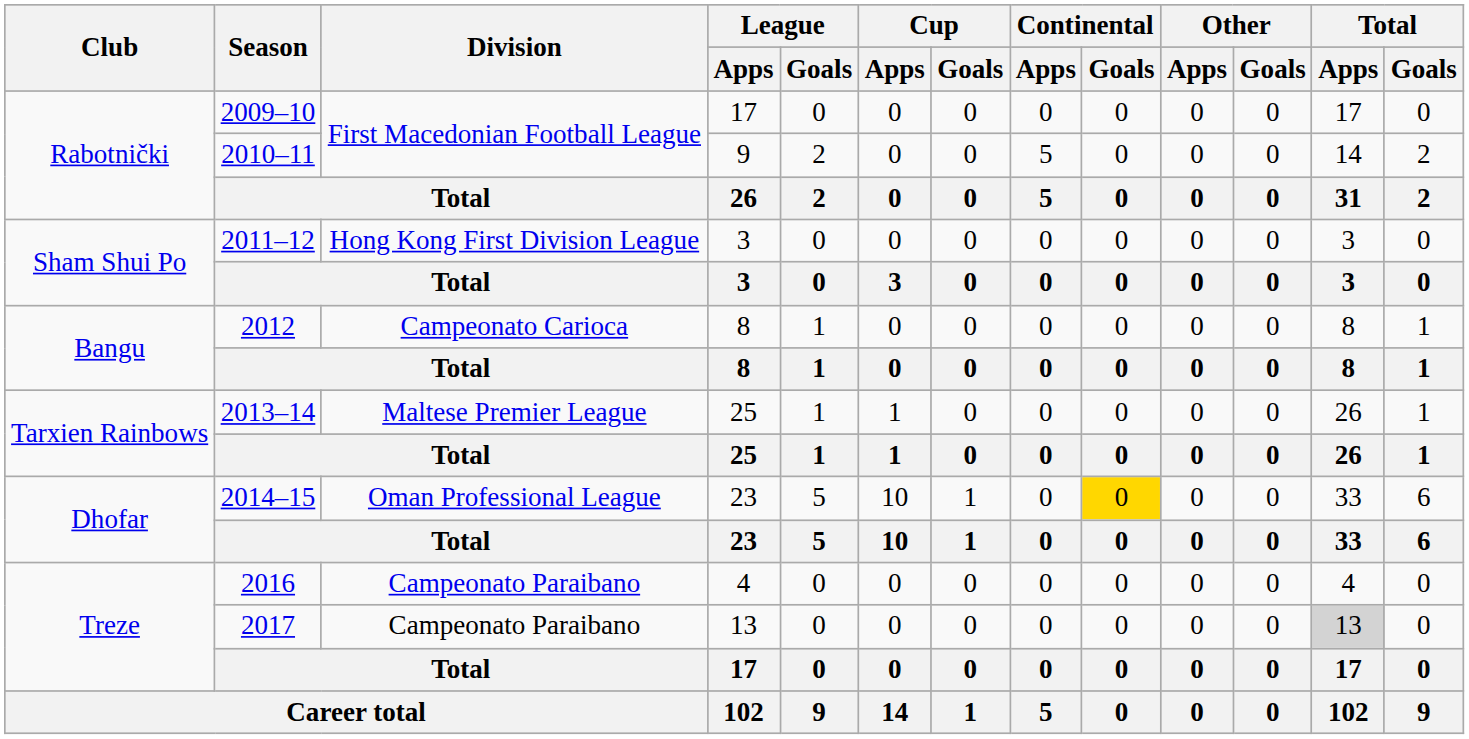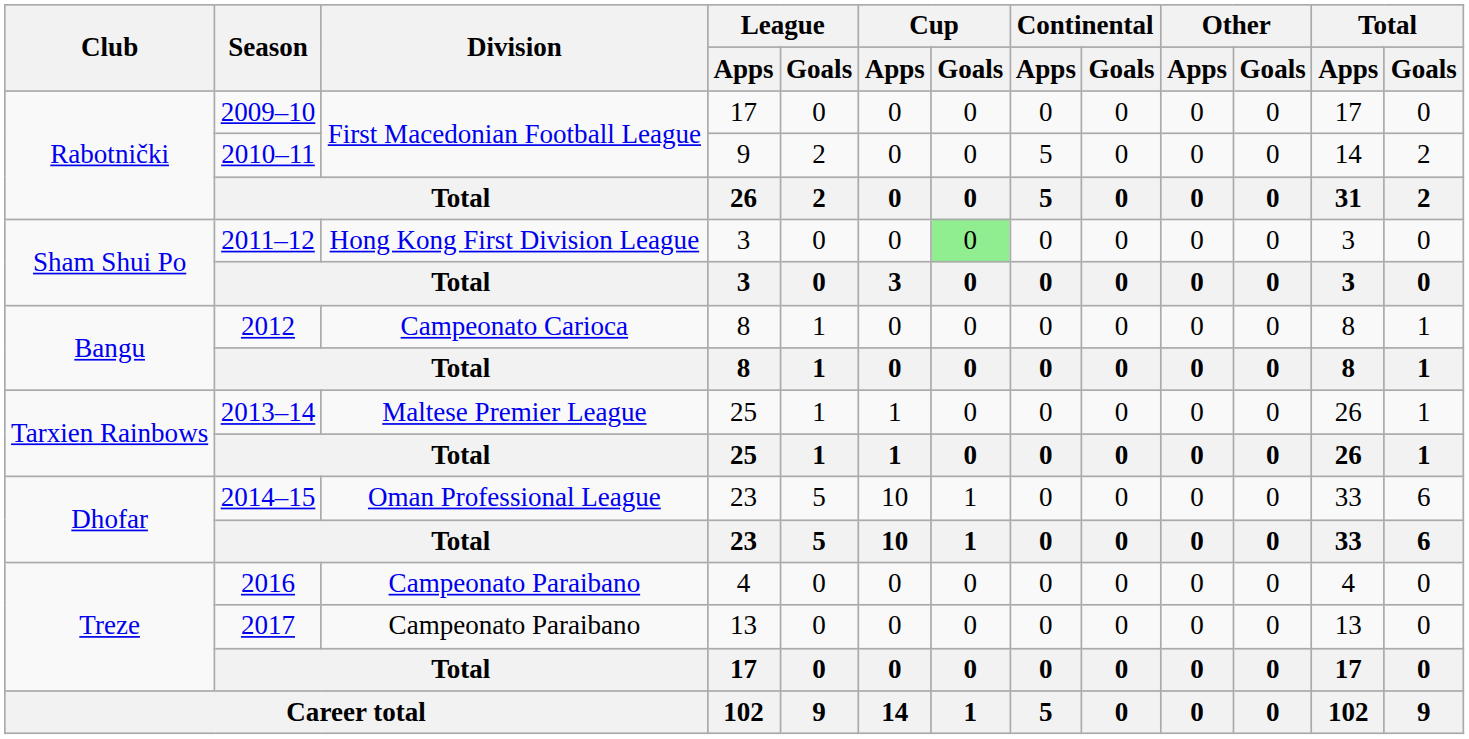(970, 240) no background -> (970, 240) lightgreen background
(1121, 497) gold background -> (1121, 497) no background
(1348, 626) lightgrey background -> (1348, 626) no background
